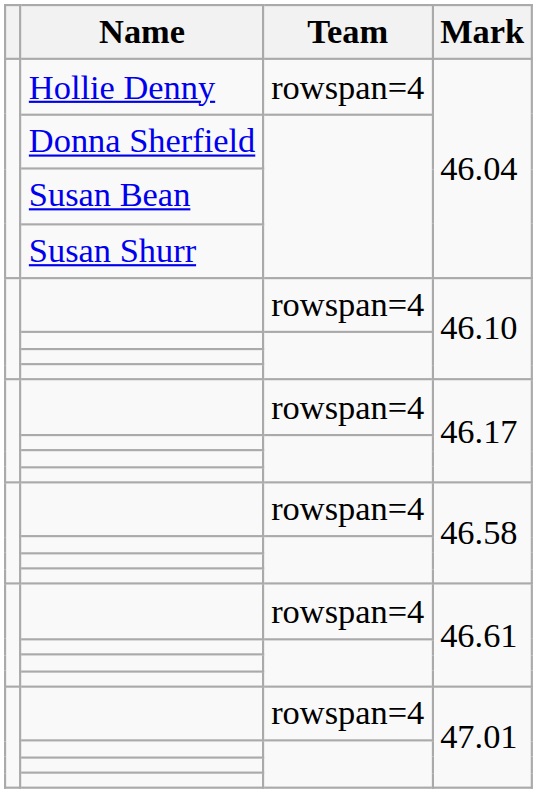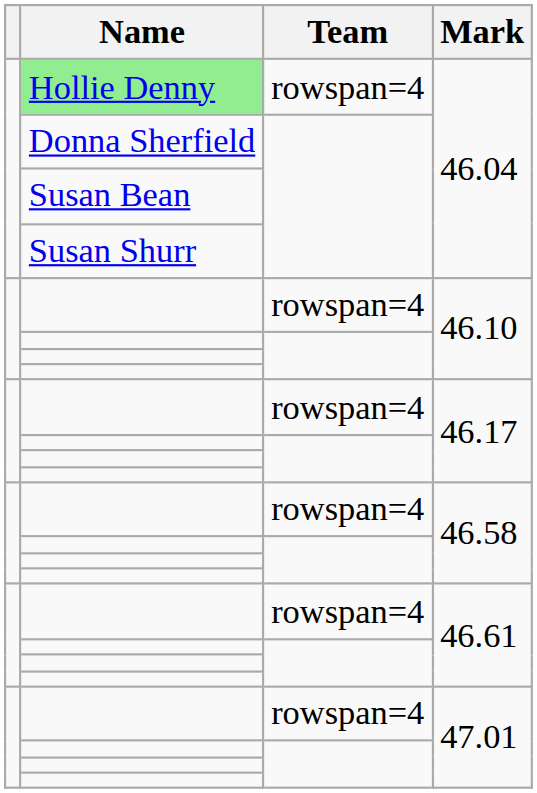(122, 86) no background -> (122, 86) lightgreen background
